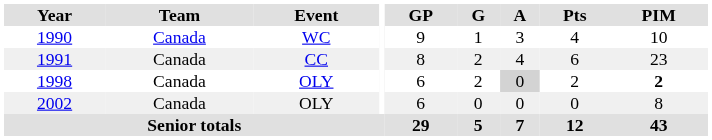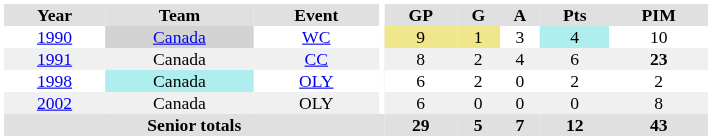(179, 36) no background -> (179, 36) lightgrey background
(421, 36) no background -> (421, 36) khaki background
(478, 36) no background -> (478, 36) khaki background
(575, 36) no background -> (575, 36) paleturquoise background
(659, 58) normal -> (659, 58) bold
(179, 80) no background -> (179, 80) paleturquoise background
(520, 80) lightgrey background -> (520, 80) no background
(659, 80) bold -> (659, 80) normal
